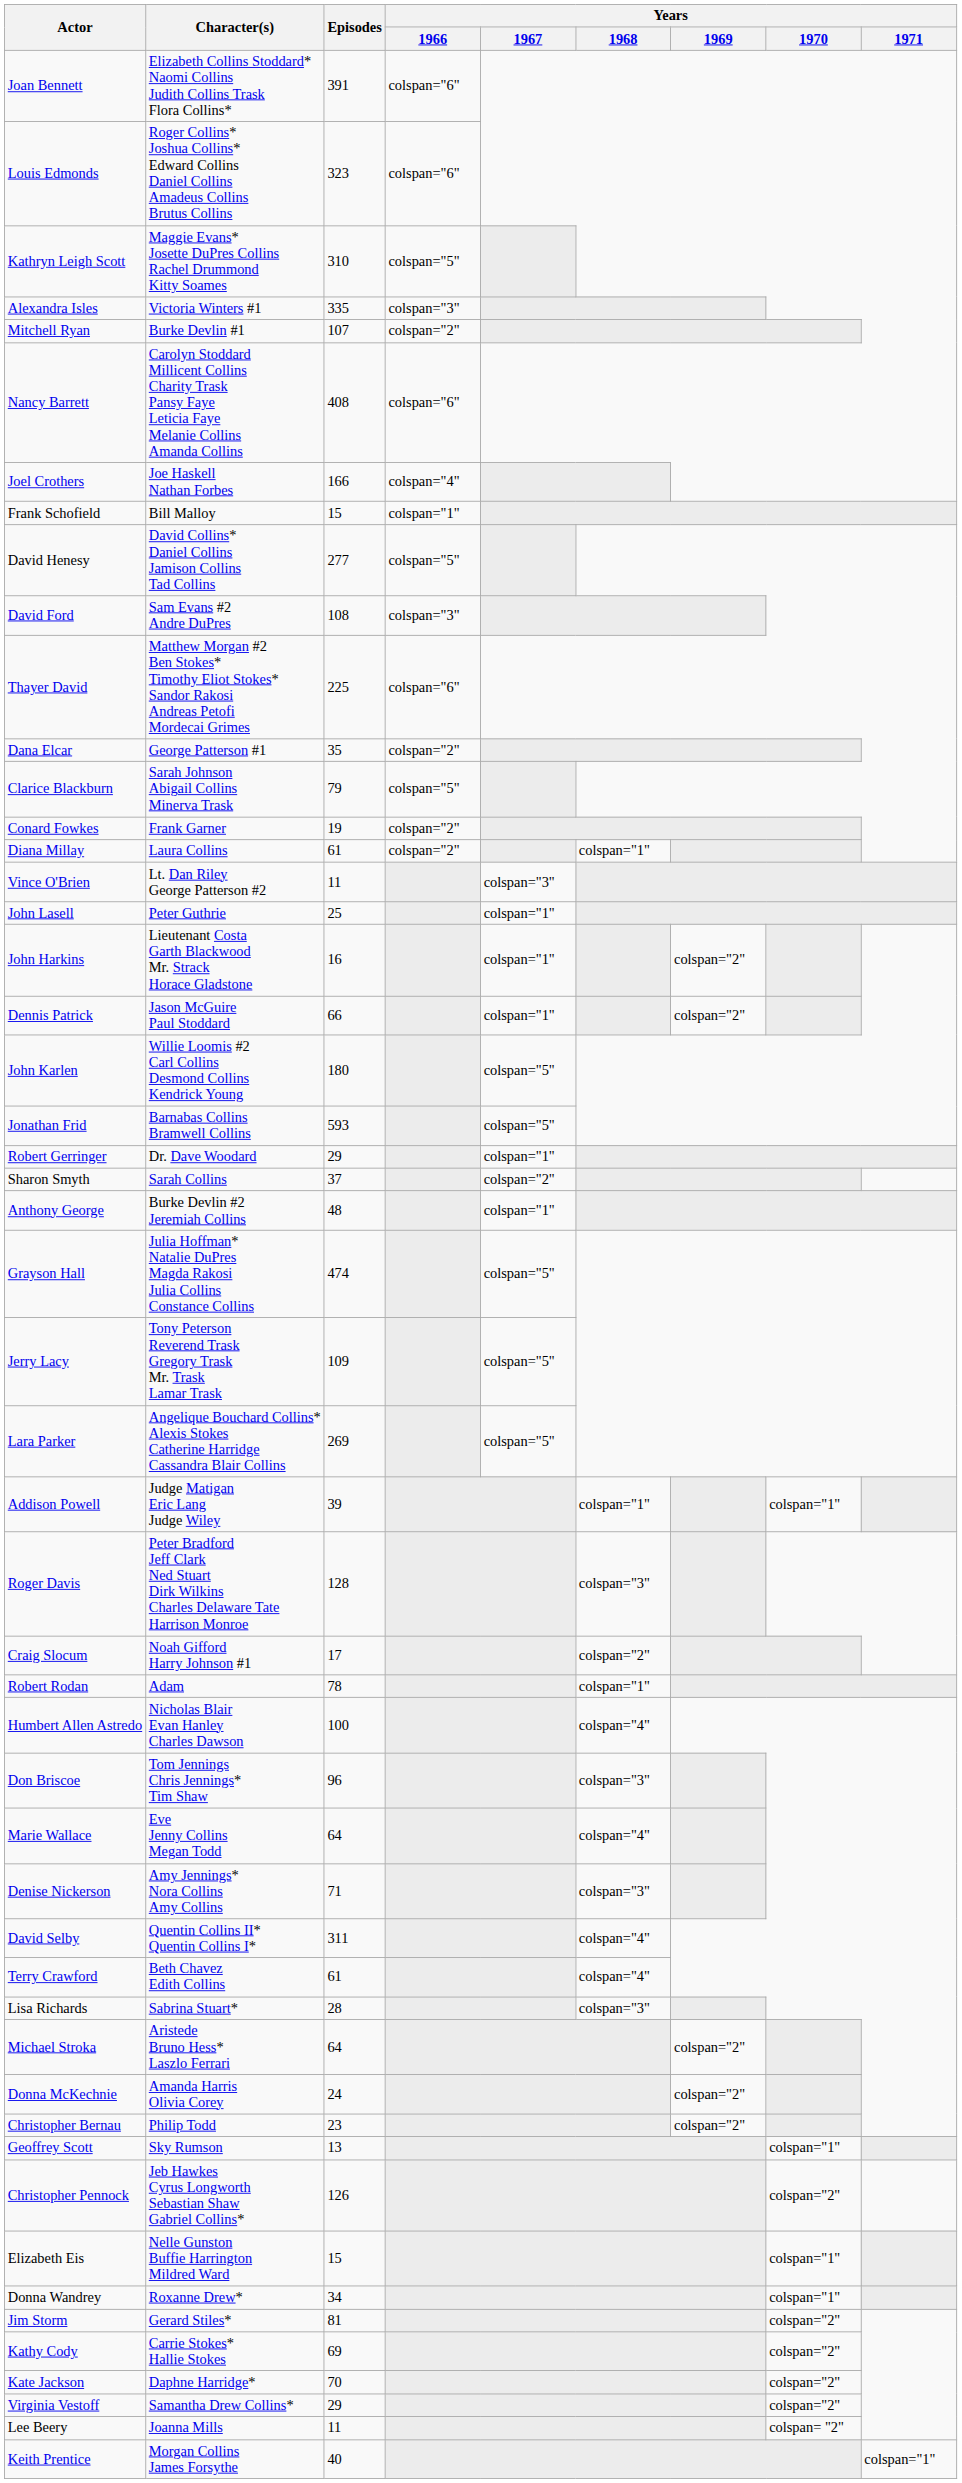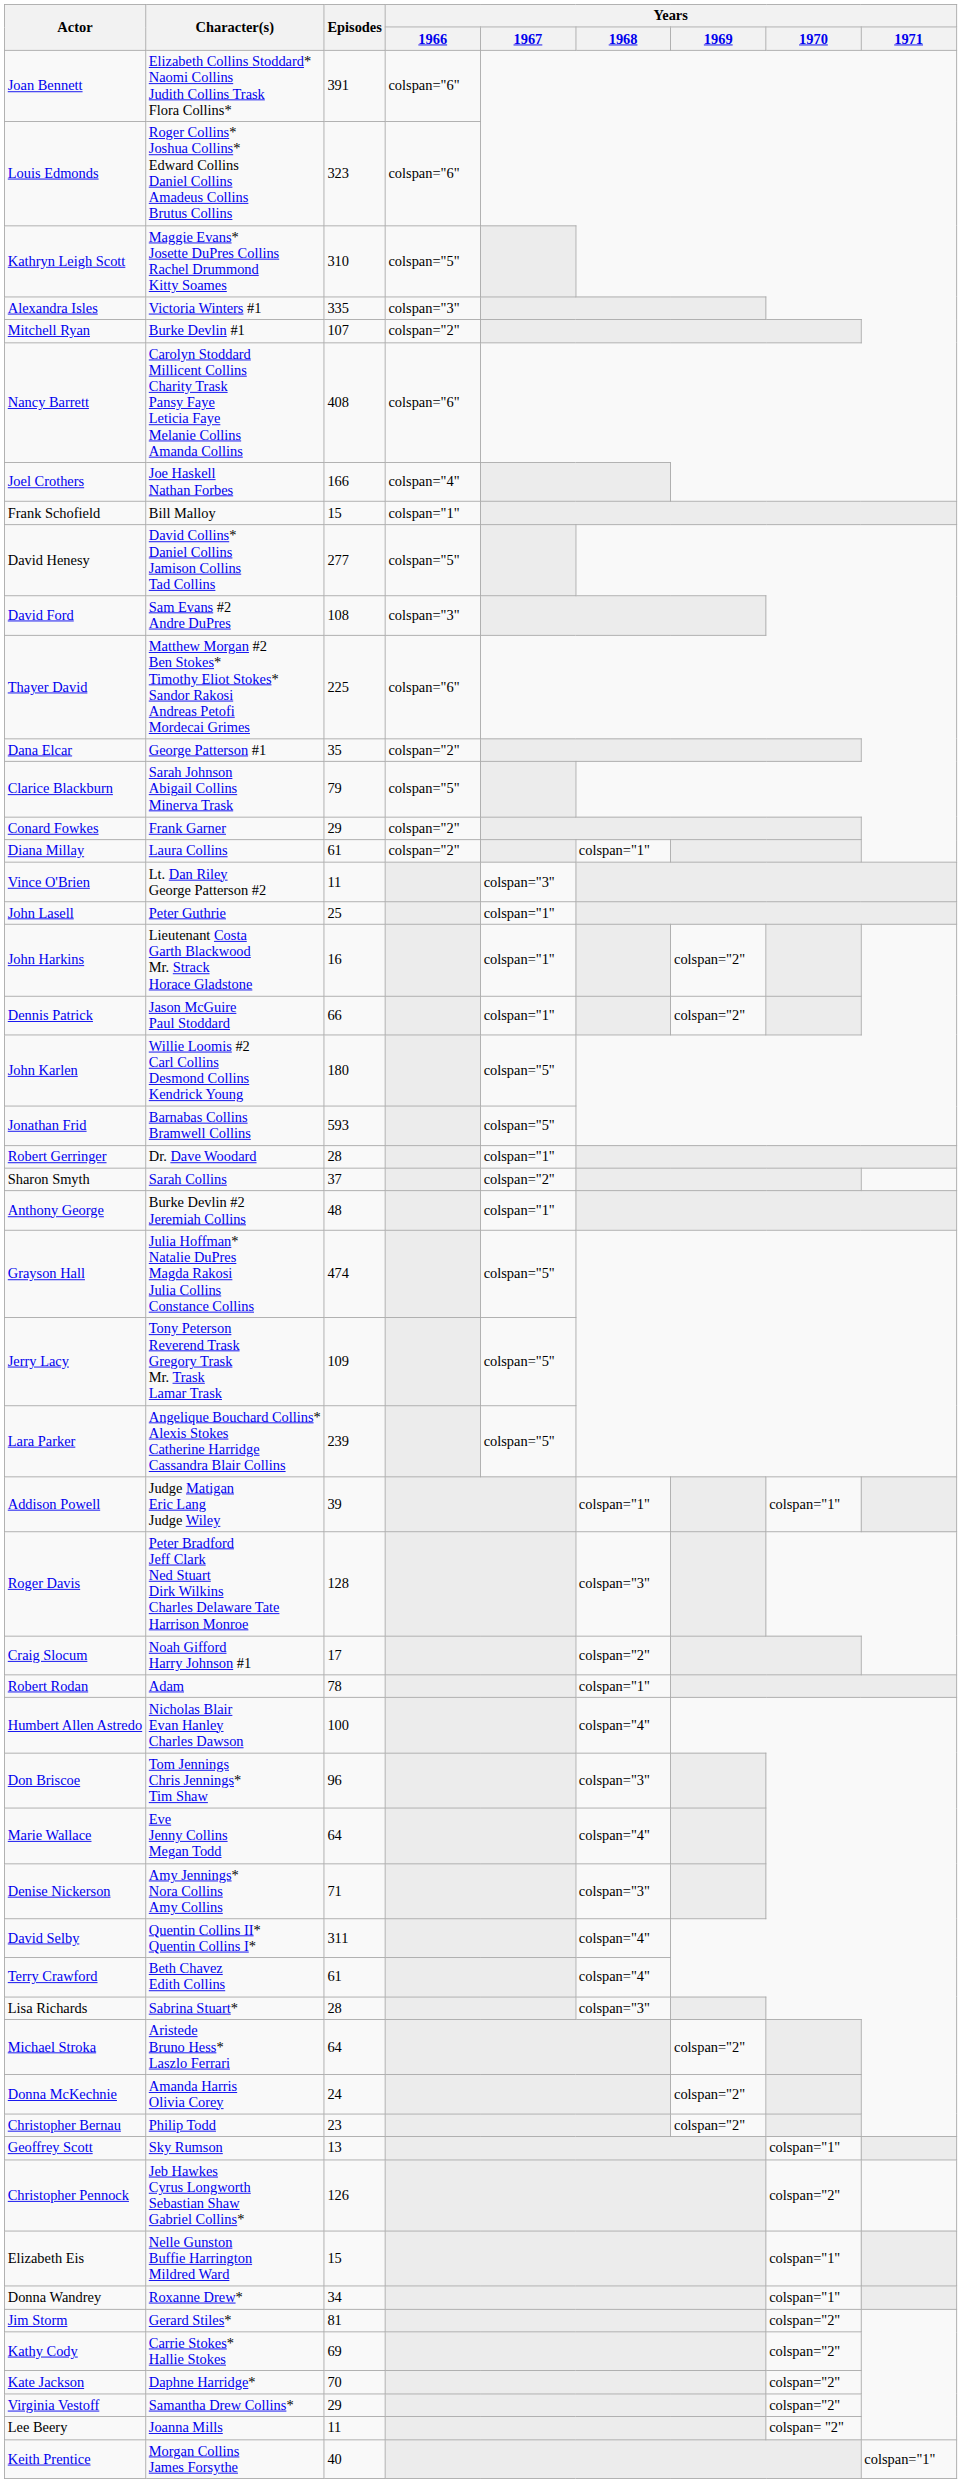(335, 828) 19 -> (335, 828) 29
(335, 1156) 29 -> (335, 1156) 28
(338, 1441) 269 -> (338, 1441) 239
